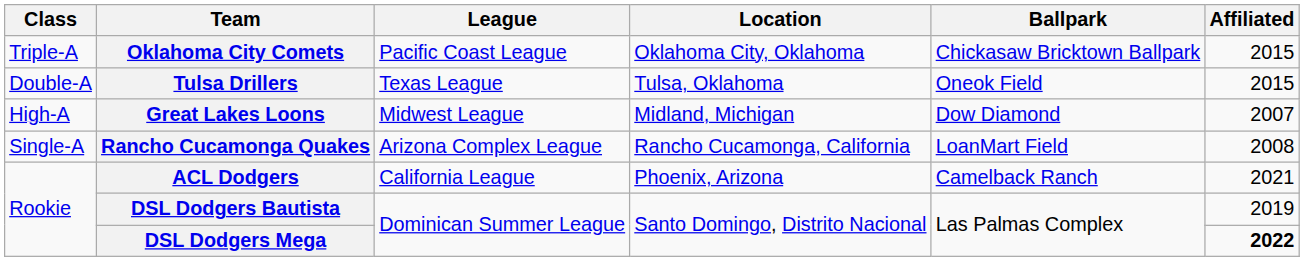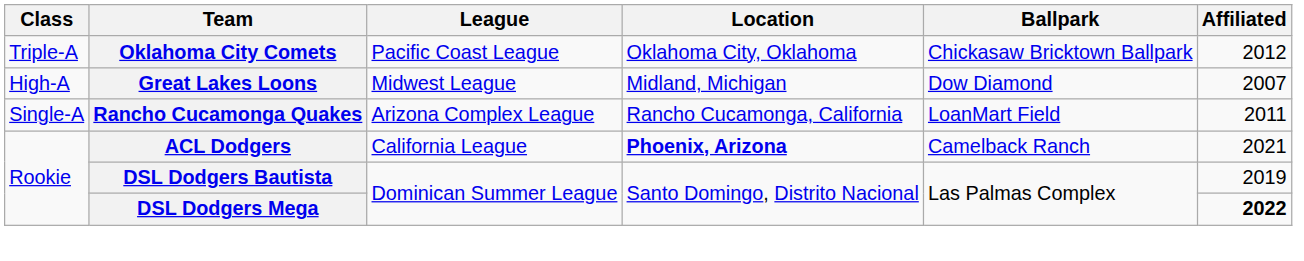(1272, 51) 2015 -> (1265, 51) 2012
- row: (236, 83)
(1272, 146) 2008 -> (1265, 114) 2011
(709, 177) normal -> (707, 146) bold
